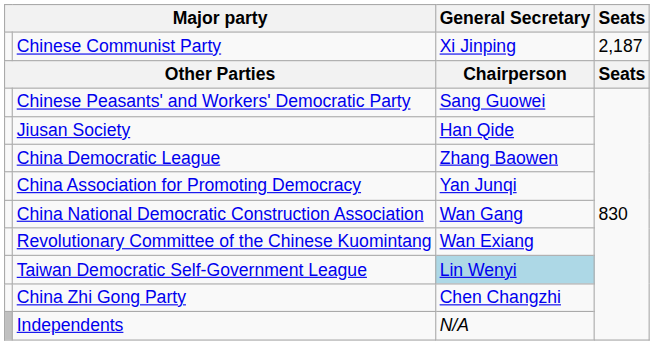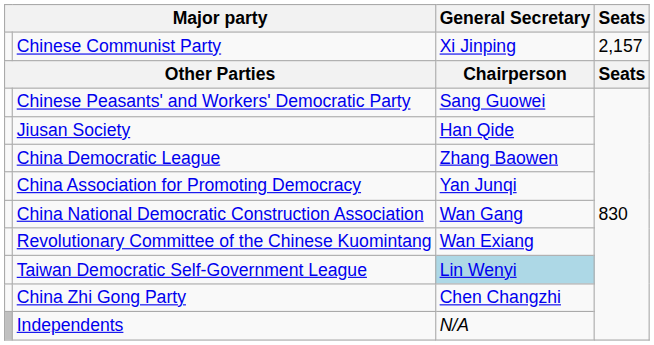(620, 46) 2,187 -> (620, 46) 2,157
